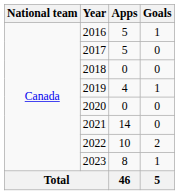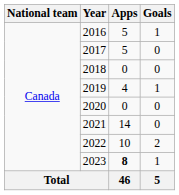(125, 161) normal -> (125, 161) bold
